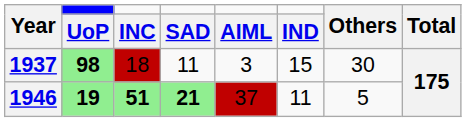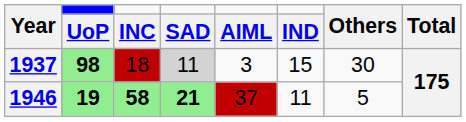(188, 64) no background -> (188, 64) lightgrey background
(137, 98) 51 -> (137, 98) 58
